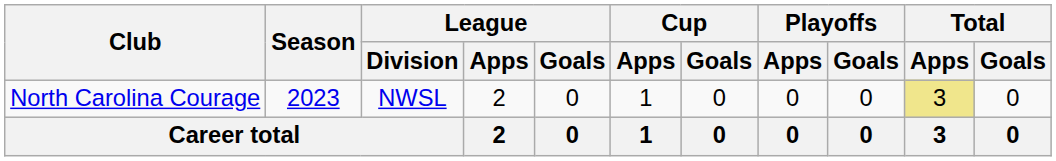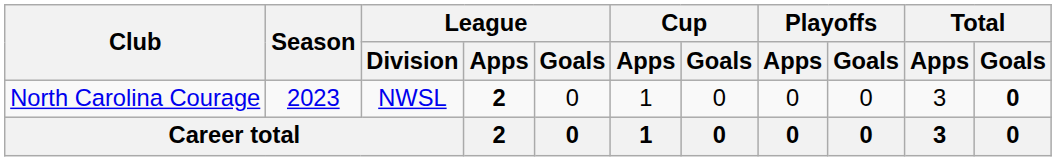(499, 98) normal -> (499, 98) bold
(940, 98) khaki background -> (940, 98) no background
(1013, 98) normal -> (1013, 98) bold
